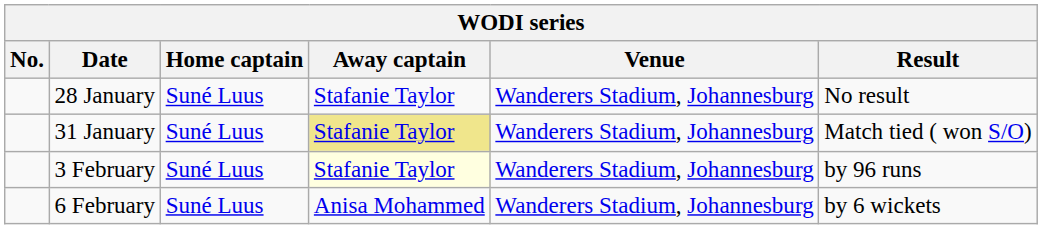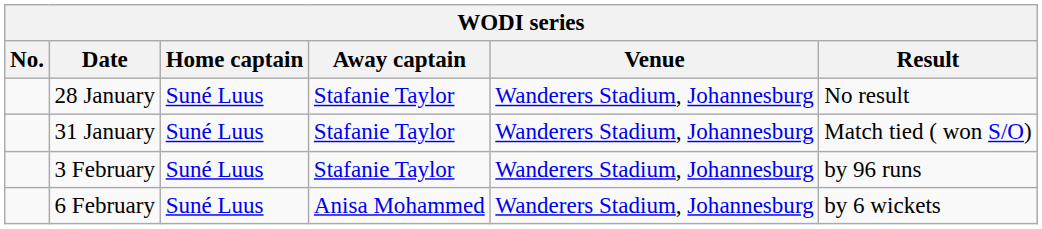(384, 132) khaki background -> (384, 132) no background
(384, 168) lightyellow background -> (384, 168) no background
